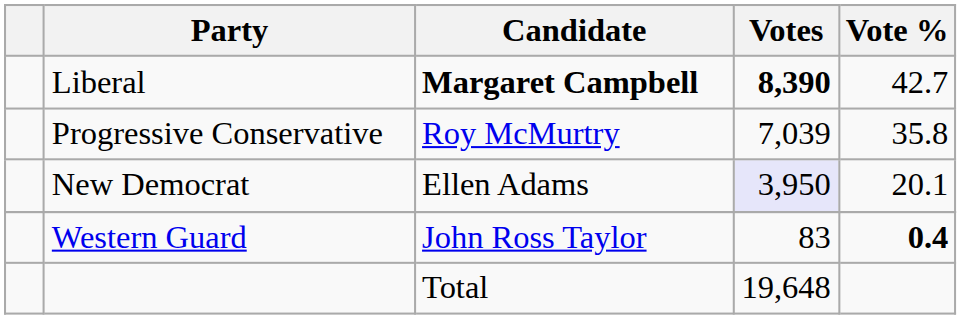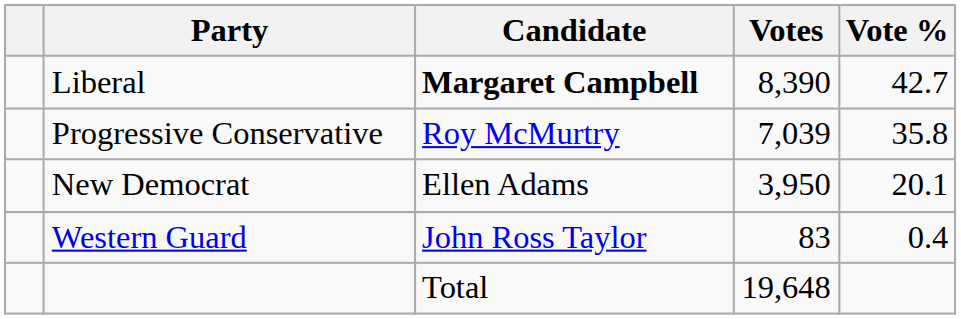(794, 81) bold -> (794, 81) normal
(794, 184) lavender background -> (794, 184) no background
(928, 236) bold -> (928, 236) normal
